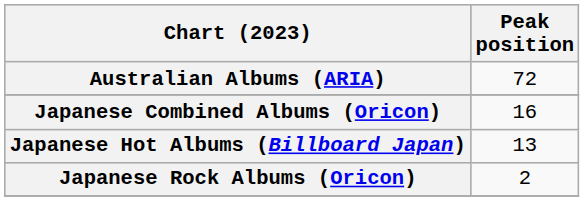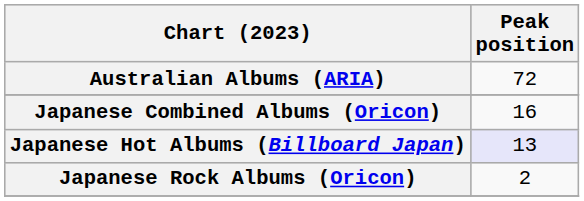(525, 146) no background -> (525, 146) lavender background
